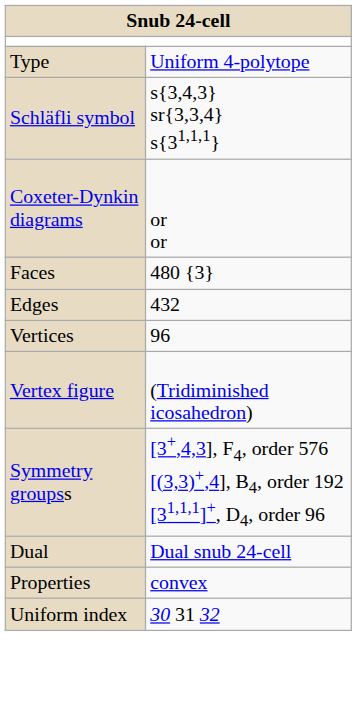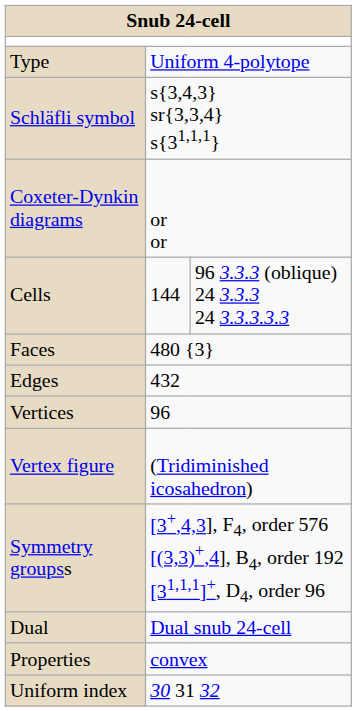+ row: (30, 295)
